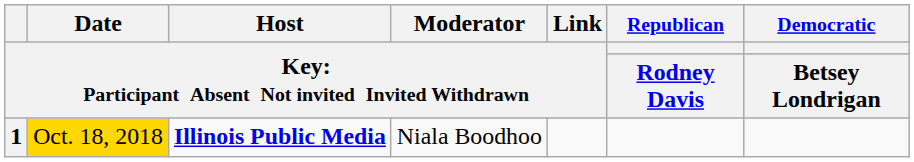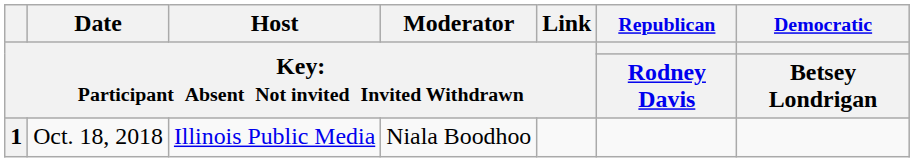(98, 136) gold background -> (98, 136) no background
(280, 136) bold -> (275, 136) normal
